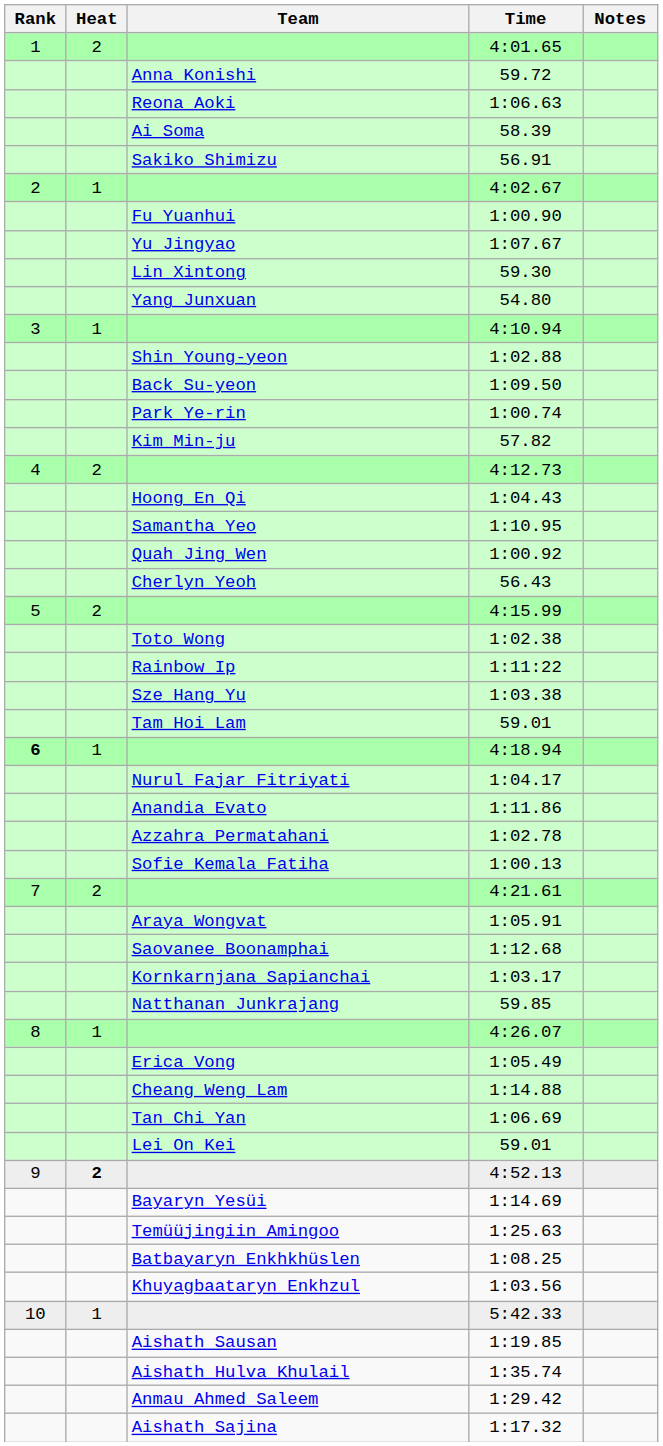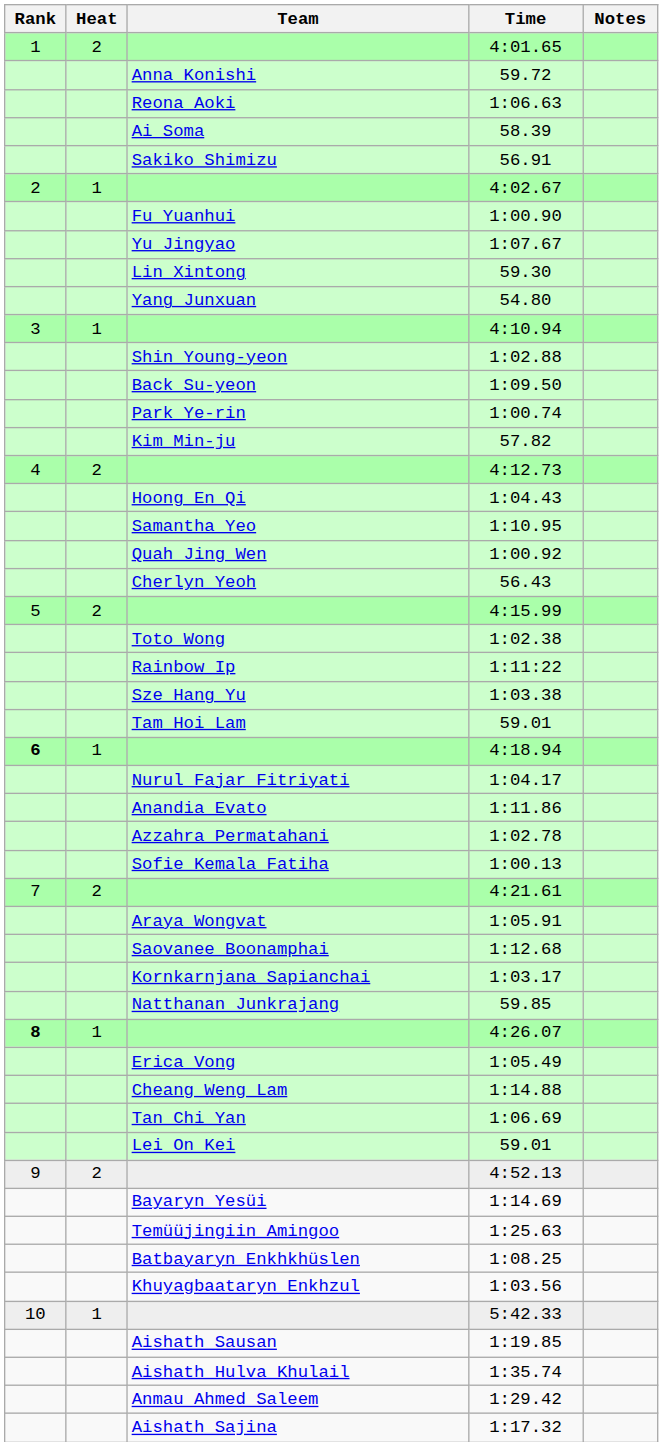(35, 1033) normal -> (35, 1033) bold
(97, 1174) bold -> (97, 1174) normal
